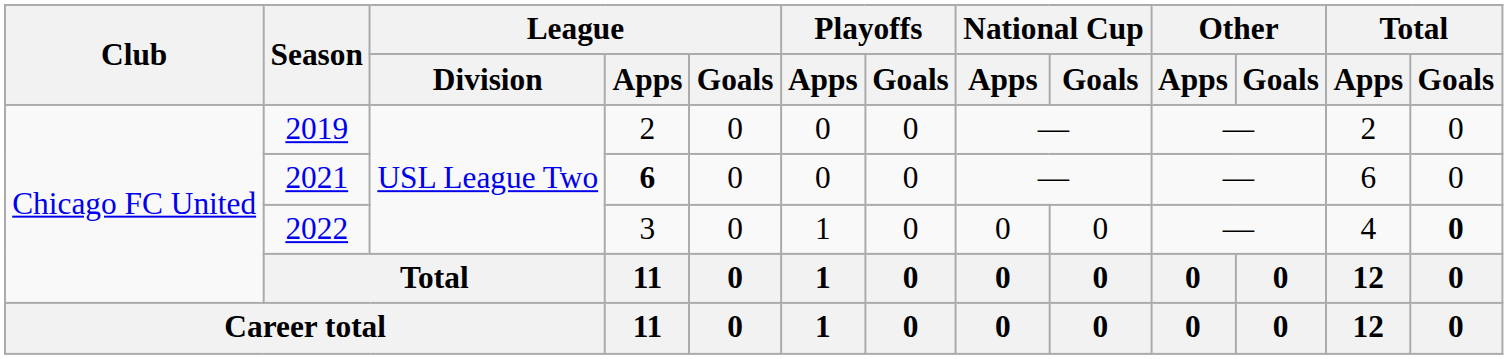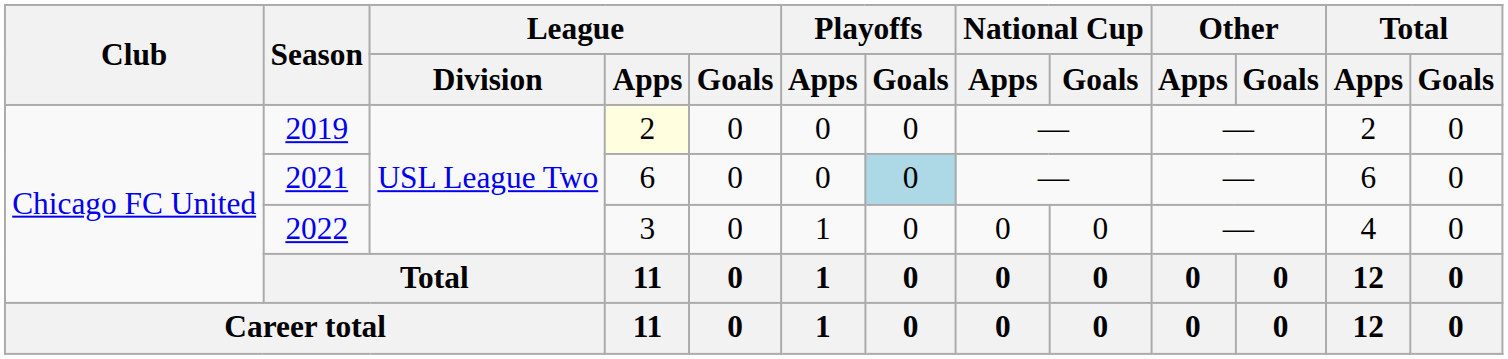(647, 128) no background -> (647, 128) lightyellow background
(647, 178) bold -> (647, 178) normal
(910, 178) no background -> (910, 178) lightblue background
(1456, 228) bold -> (1456, 228) normal
